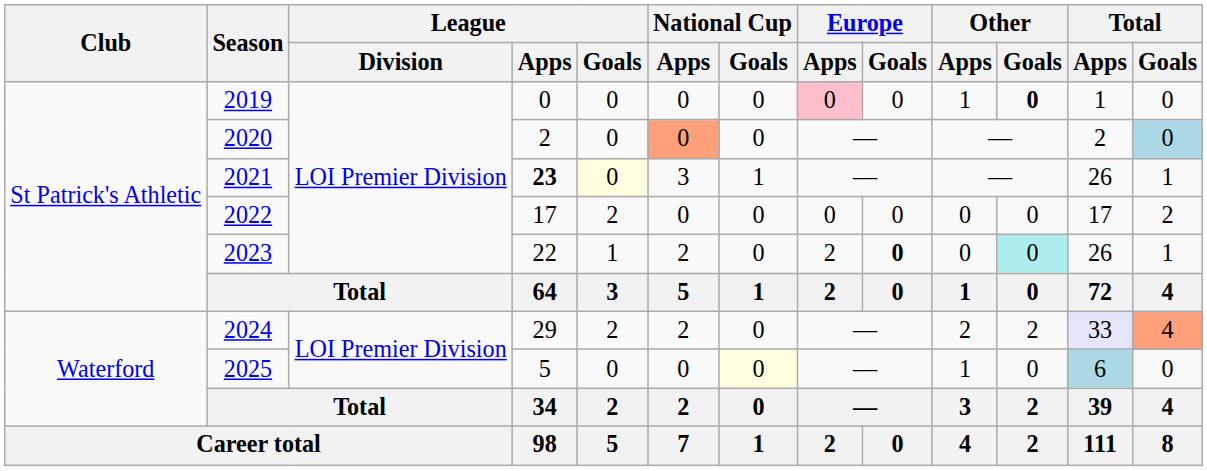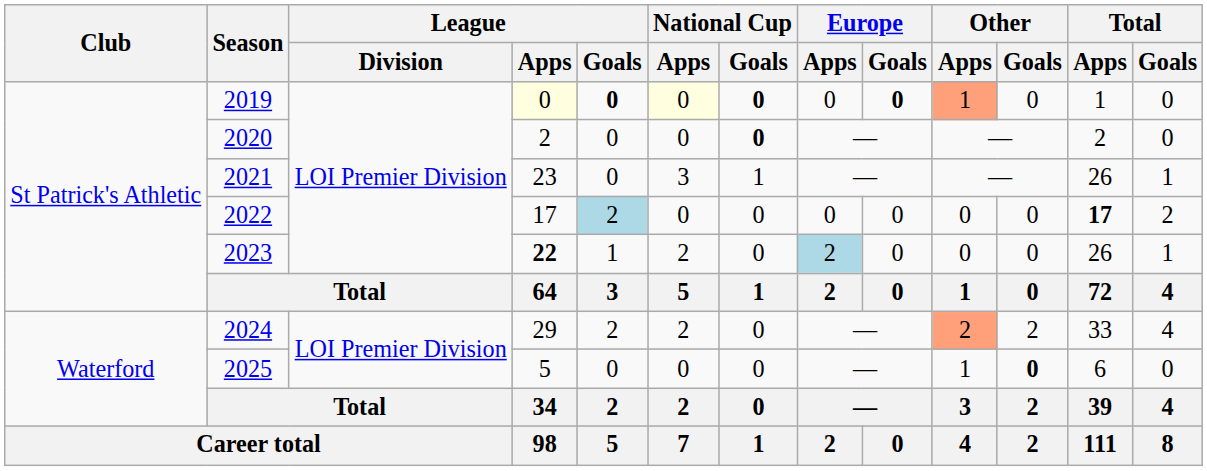(545, 100) no background -> (545, 100) lightyellow background
(612, 100) normal -> (612, 100) bold
(683, 100) no background -> (683, 100) lightyellow background
(758, 100) normal -> (758, 100) bold
(830, 100) pink background -> (830, 100) no background
(897, 100) normal -> (897, 100) bold
(965, 100) no background -> (965, 100) lightsalmon background
(1032, 100) bold -> (1032, 100) normal
(683, 138) lightsalmon background -> (683, 138) no background
(758, 138) normal -> (758, 138) bold
(1168, 138) lightblue background -> (1168, 138) no background
(545, 176) bold -> (545, 176) normal
(612, 176) lightyellow background -> (612, 176) no background
(612, 215) no background -> (612, 215) lightblue background
(1100, 215) normal -> (1100, 215) bold
(545, 253) normal -> (545, 253) bold
(830, 253) no background -> (830, 253) lightblue background
(897, 253) bold -> (897, 253) normal
(1032, 253) paleturquoise background -> (1032, 253) no background
(965, 330) no background -> (965, 330) lightsalmon background
(1100, 330) lavender background -> (1100, 330) no background
(1168, 330) lightsalmon background -> (1168, 330) no background
(758, 368) lightyellow background -> (758, 368) no background
(1032, 368) normal -> (1032, 368) bold
(1100, 368) lightblue background -> (1100, 368) no background
